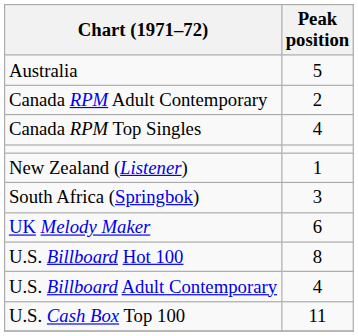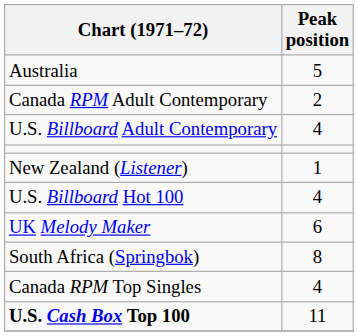(105, 129) Canada RPM Top Singles -> (143, 129) U.S. Billboard Adult Contemporary
(104, 197) South Africa (Springbok) -> (96, 197) U.S. Billboard Hot 100
(317, 197) 3 -> (317, 197) 4
(96, 256) U.S. Billboard Hot 100 -> (104, 256) South Africa (Springbok)
(143, 286) U.S. Billboard Adult Contemporary -> (105, 286) Canada RPM Top Singles
(97, 316) normal -> (99, 316) bold
